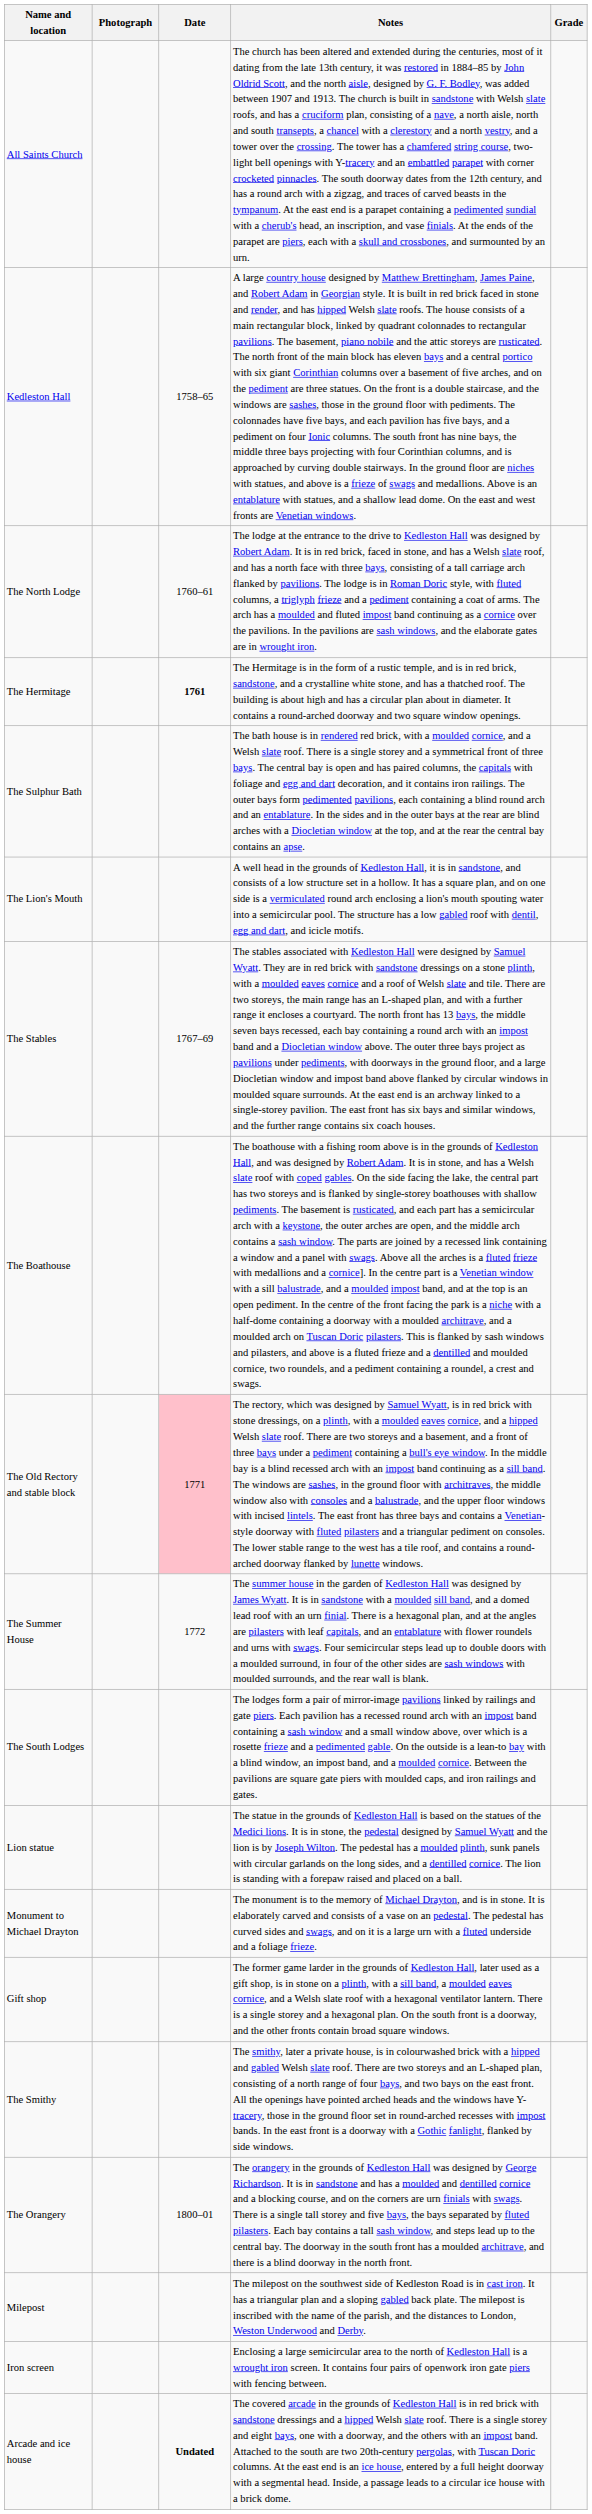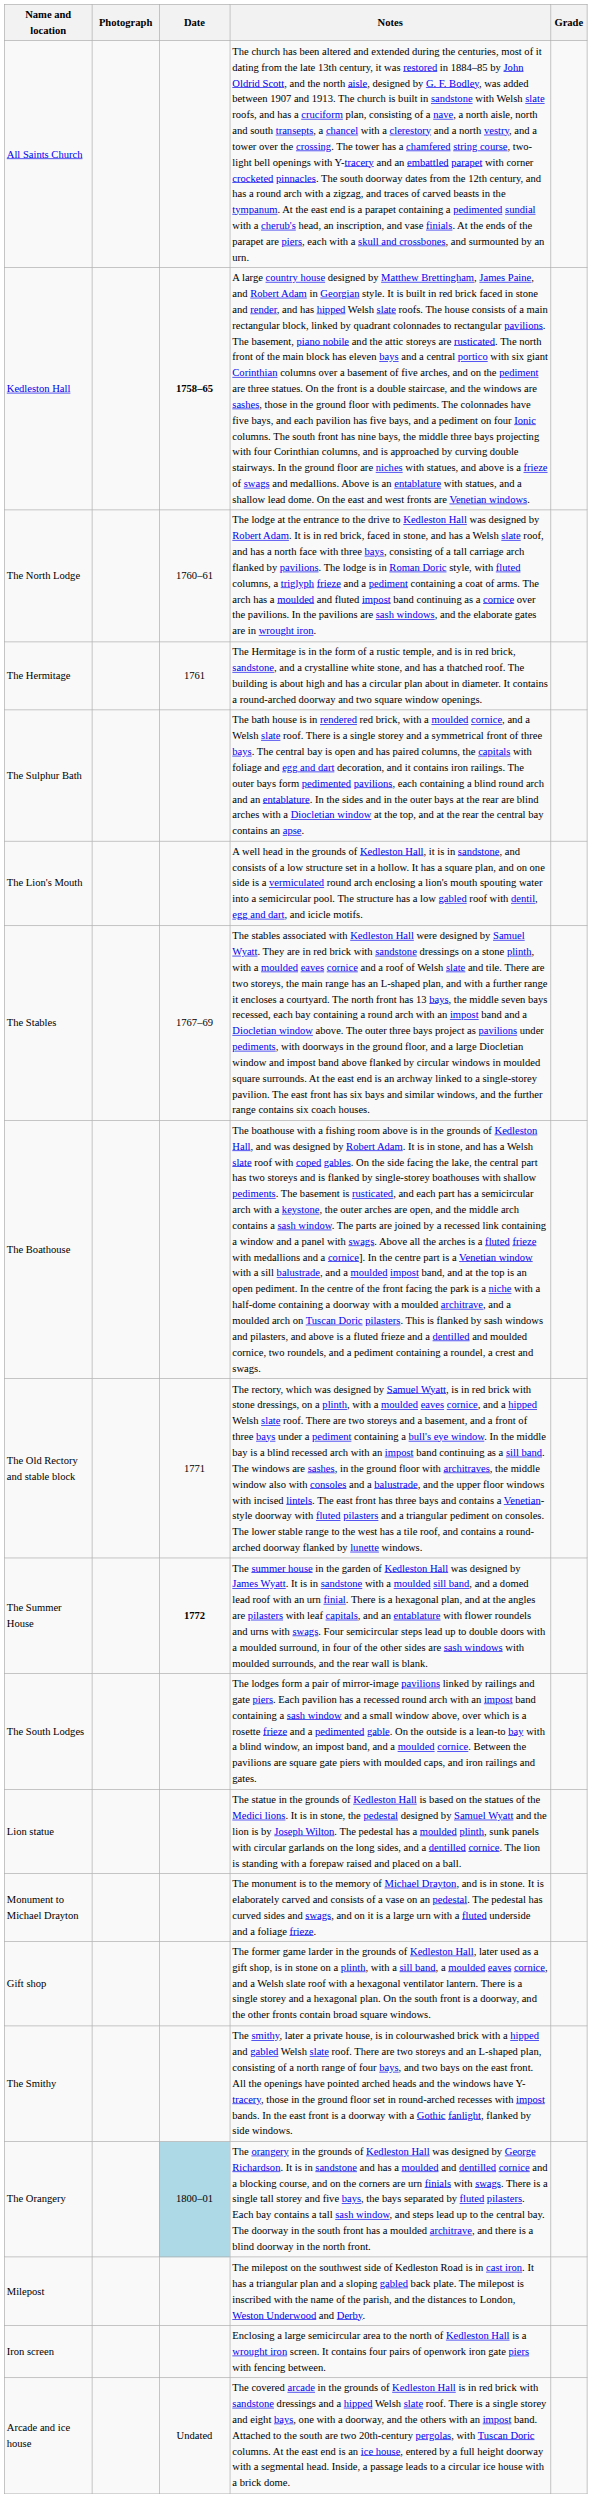(195, 396) normal -> (194, 388) bold
(195, 691) bold -> (194, 675) normal
(195, 1484) pink background -> (194, 1468) no background
(195, 1631) normal -> (194, 1615) bold
(195, 2215) no background -> (194, 2199) lightblue background
(195, 2451) bold -> (194, 2435) normal
